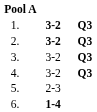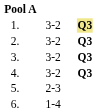(53, 25) bold -> (53, 25) normal
(85, 25) no background -> (85, 25) khaki background
(53, 41) bold -> (53, 41) normal
(53, 104) bold -> (53, 104) normal
